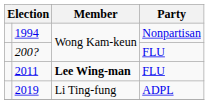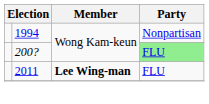(154, 52) no background -> (154, 52) lightgreen background
- row: (27, 90)
